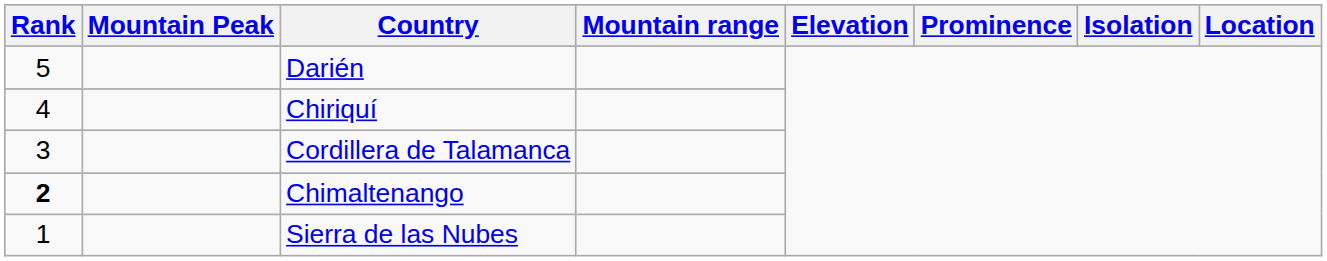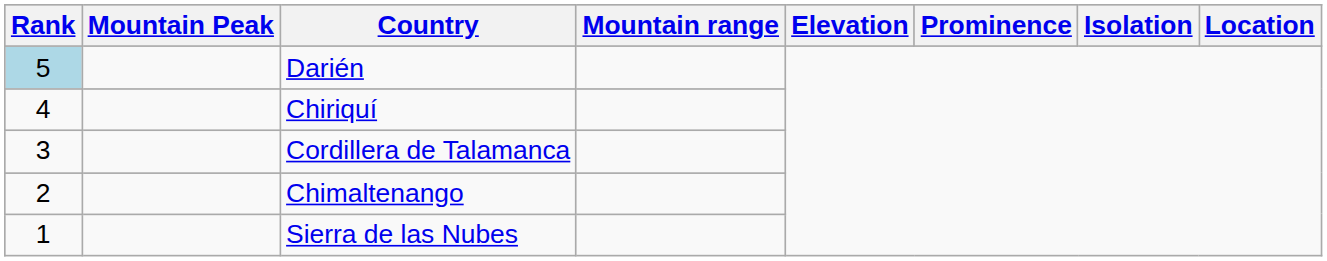(43, 67) no background -> (43, 67) lightblue background
(43, 192) bold -> (43, 192) normal
